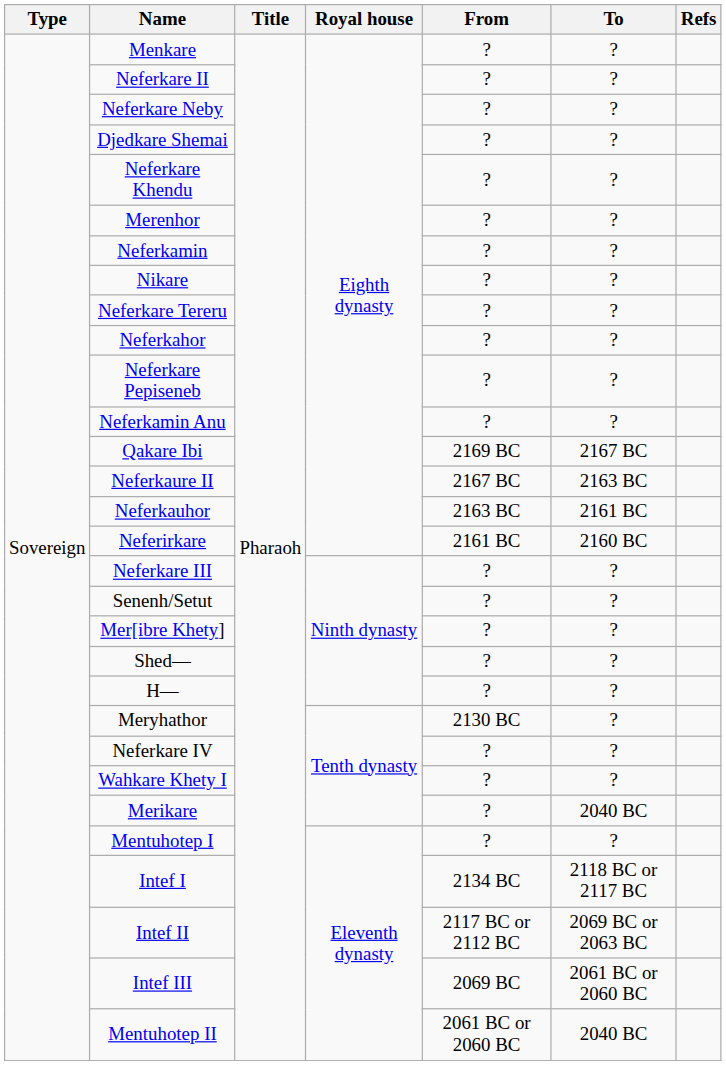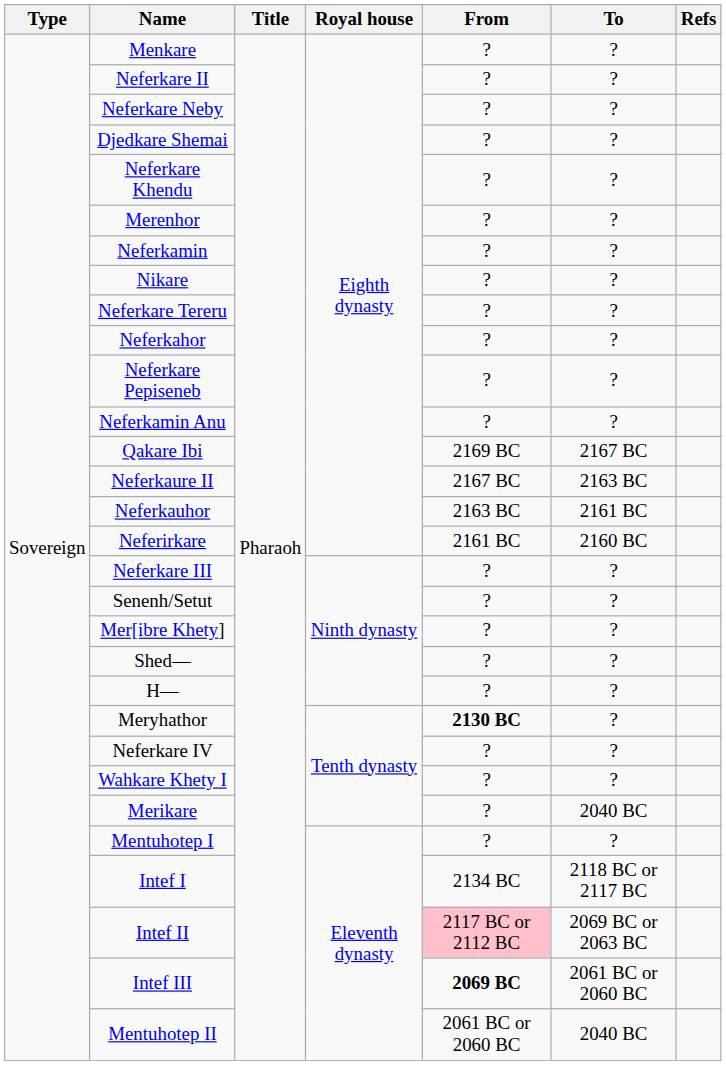(487, 720) normal -> (487, 720) bold
(487, 932) no background -> (487, 932) pink background
(487, 983) normal -> (487, 983) bold
